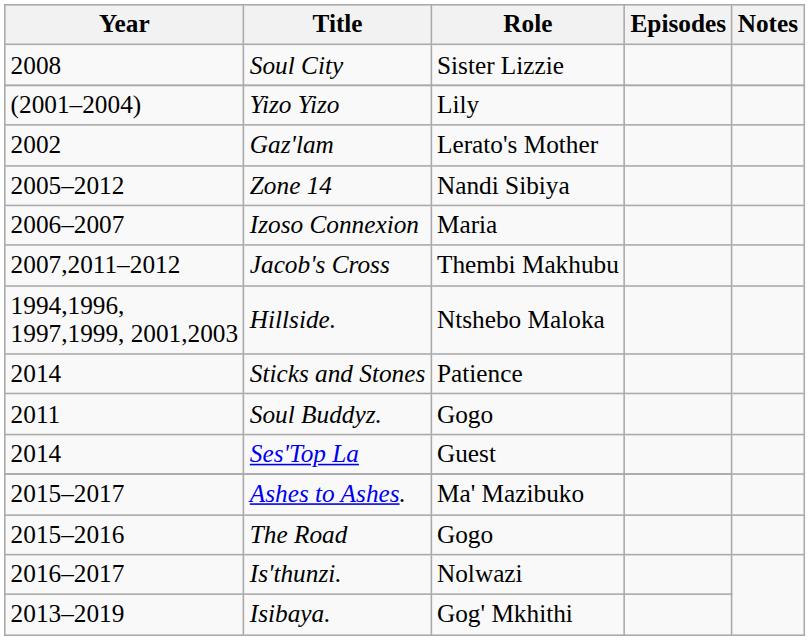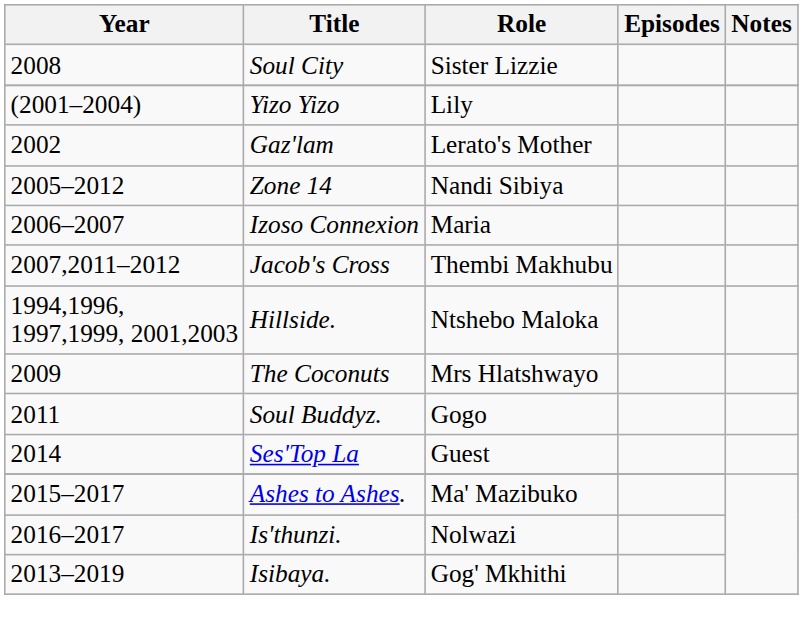+ row: (320, 373)
- row: (338, 373)
- row: (299, 534)
